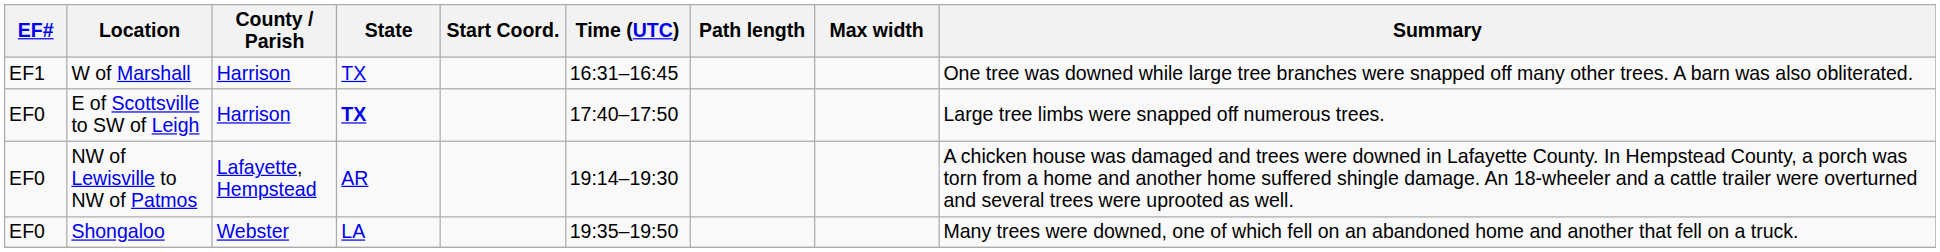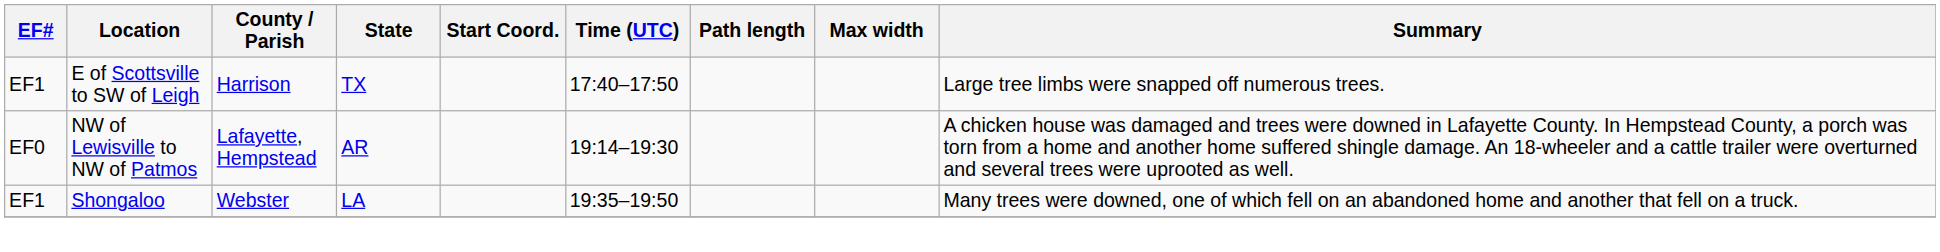- row: (131, 72)
(27, 114) EF0 -> (27, 83) EF1
(354, 114) bold -> (354, 83) normal
(27, 231) EF0 -> (27, 200) EF1
